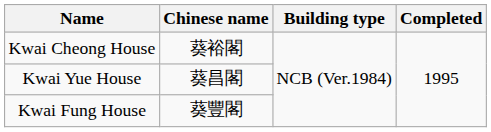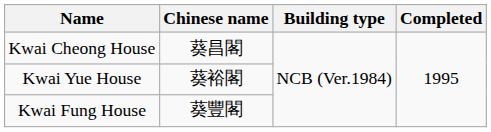(216, 47) 葵裕閣 -> (216, 47) 葵昌閣
(216, 78) 葵昌閣 -> (216, 78) 葵裕閣
